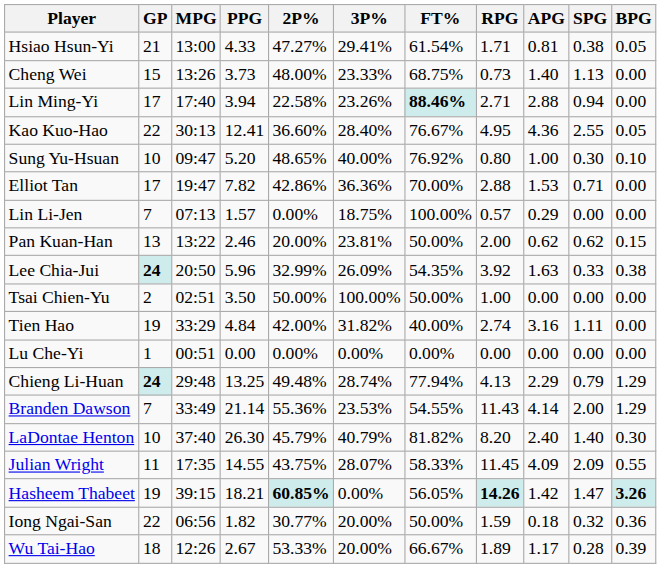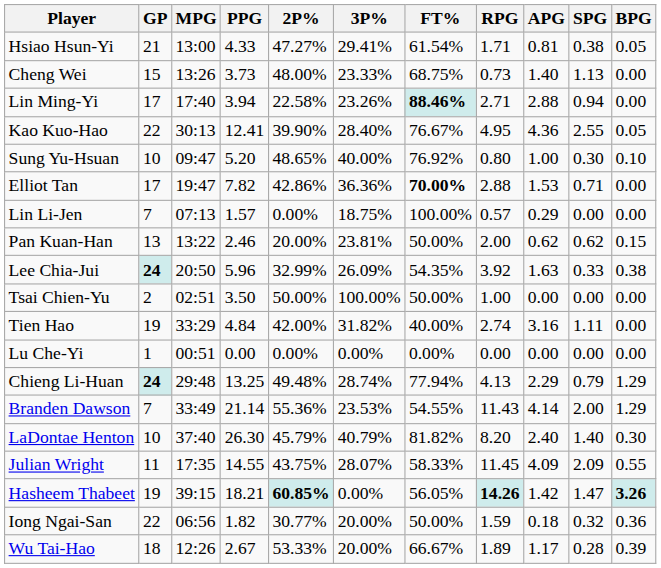(300, 130) 36.60% -> (300, 130) 39.90%
(436, 185) normal -> (437, 185) bold
